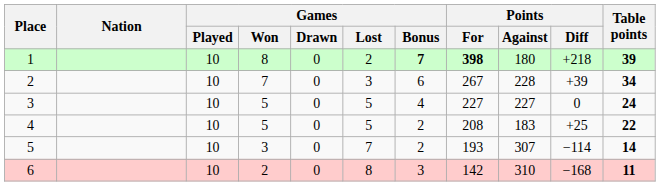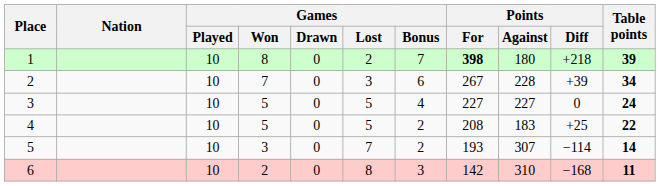(421, 59) bold -> (421, 59) normal
